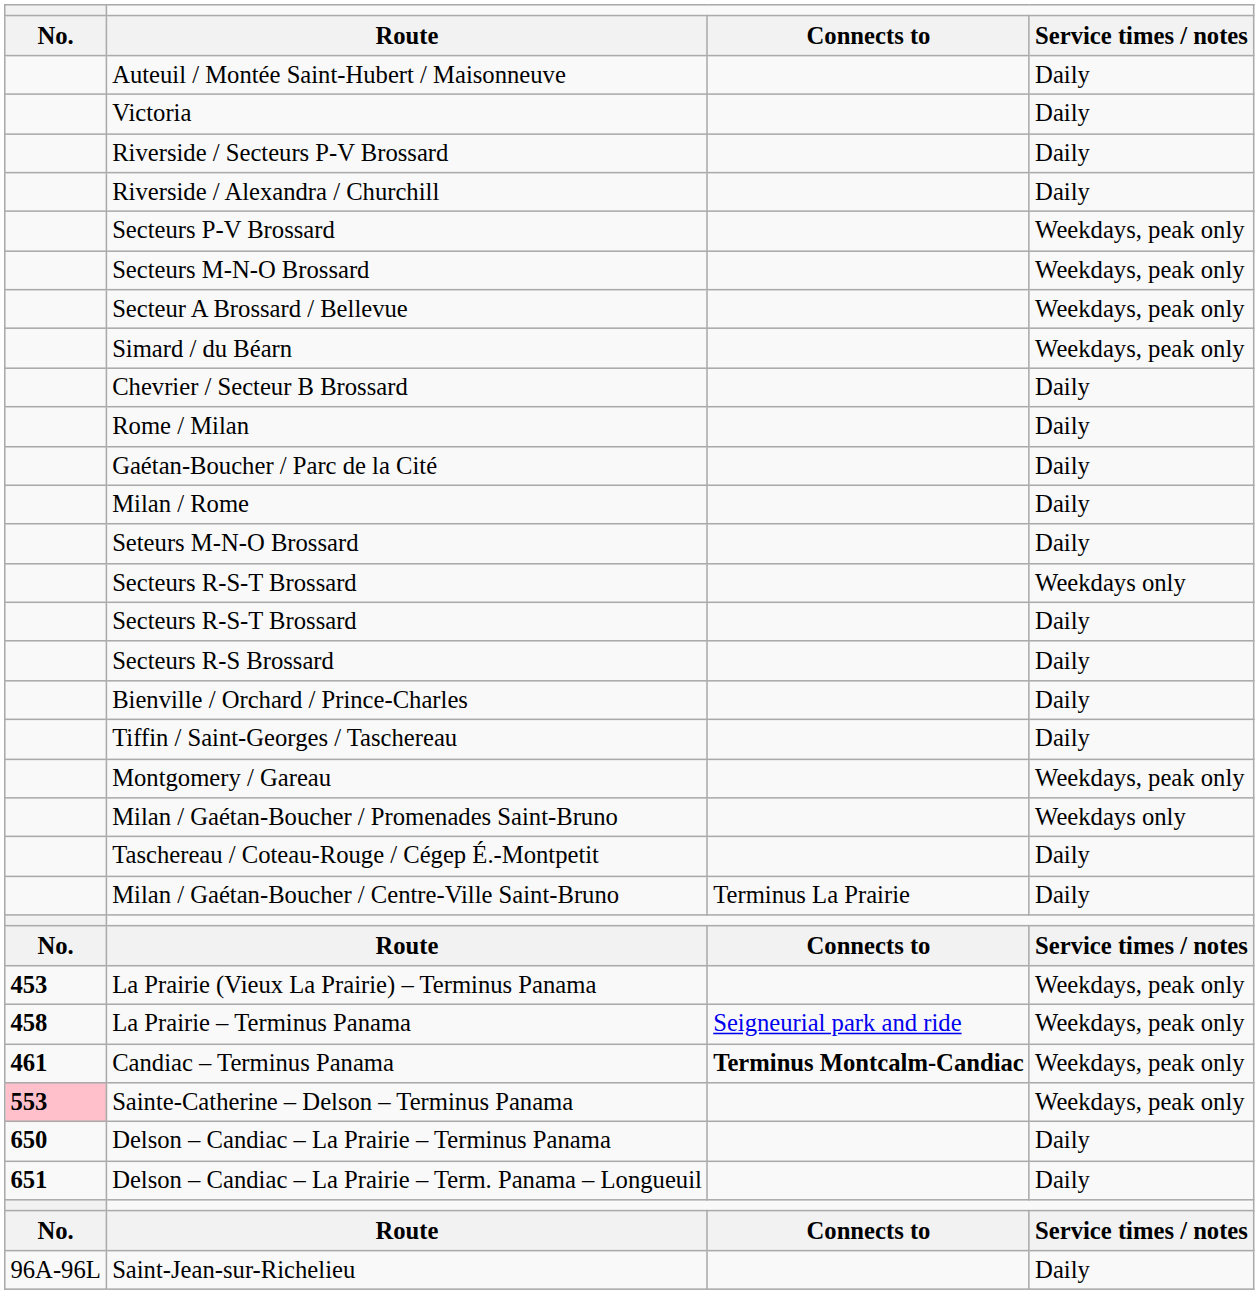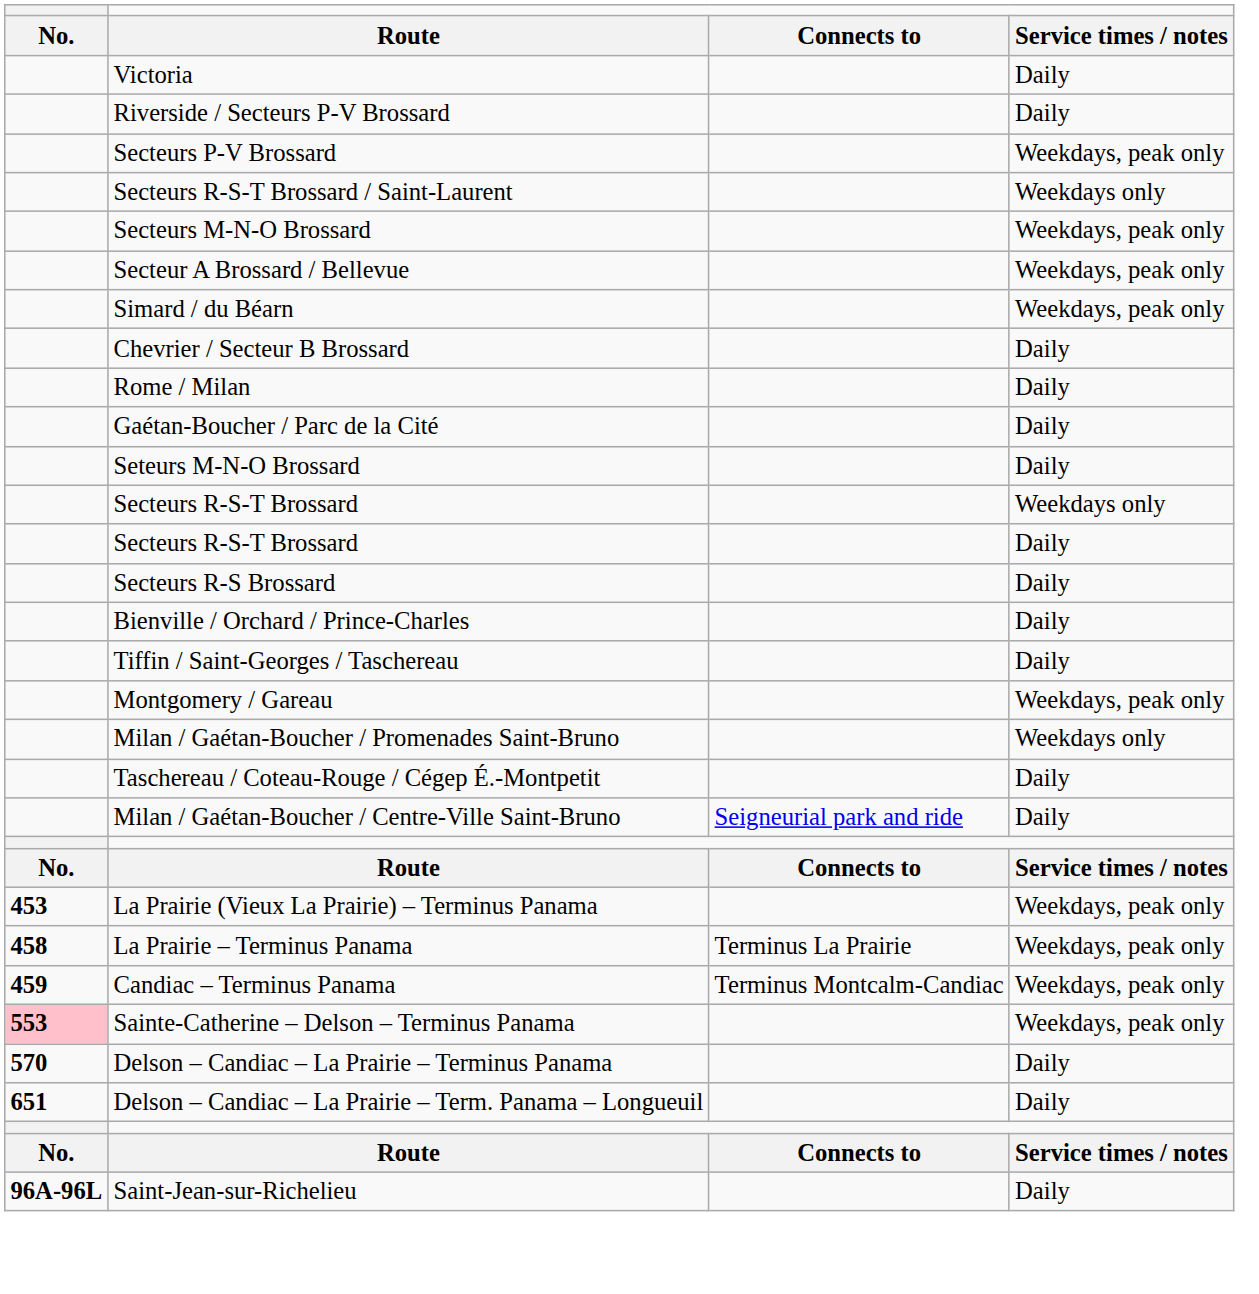- row: (339, 74)
- row: (276, 191)
+ row: (313, 191)
- row: (181, 504)
(812, 895) Terminus La Prairie -> (839, 816) Seigneurial park and ride
(837, 1023) Seigneurial park and ride -> (813, 945) Terminus La Prairie
(29, 1062) 461 -> (29, 984) 459
(868, 1062) bold -> (859, 984) normal
(29, 1140) 650 -> (29, 1062) 570
(56, 1269) normal -> (56, 1191) bold
